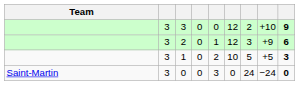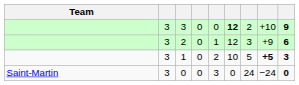(233, 27) normal -> (233, 27) bold
(268, 57) normal -> (268, 57) bold
